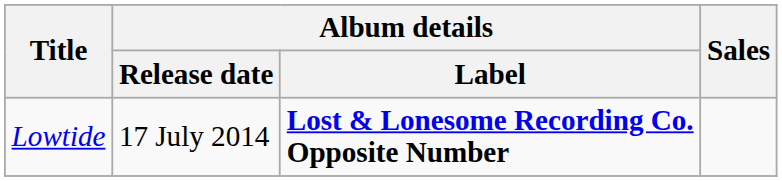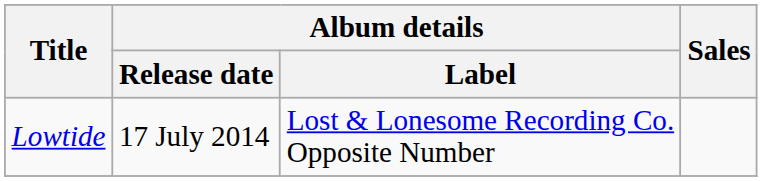(490, 136) bold -> (480, 136) normal
